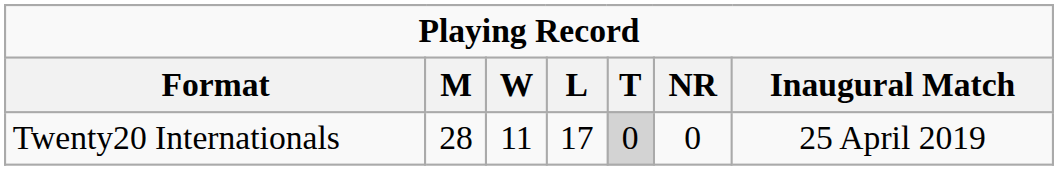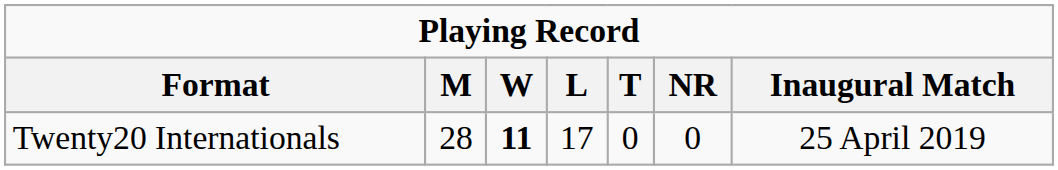(516, 137) normal -> (516, 137) bold
(630, 137) lightgrey background -> (630, 137) no background
